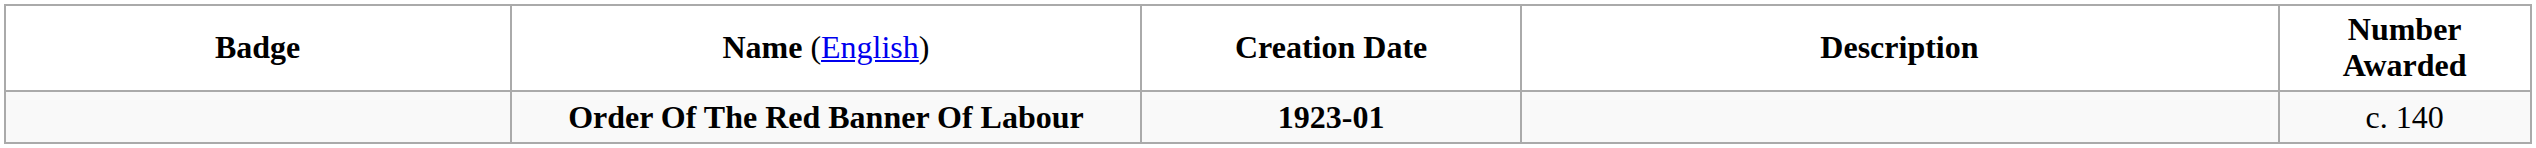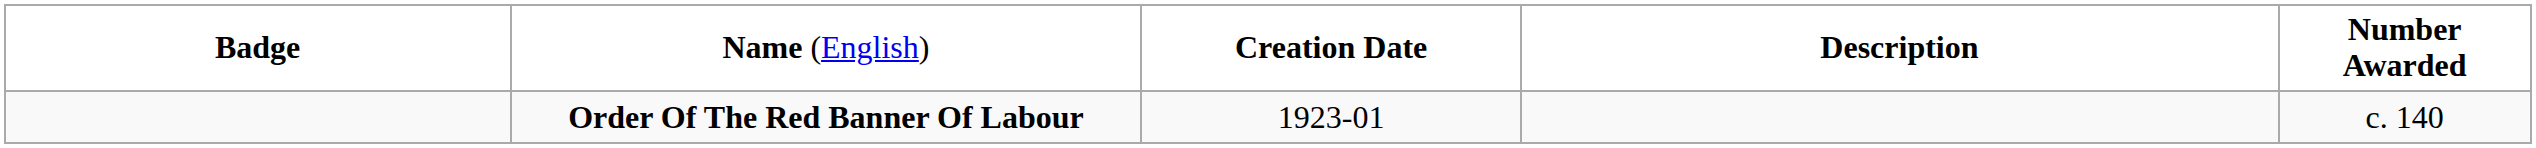(1331, 116) bold -> (1331, 116) normal
